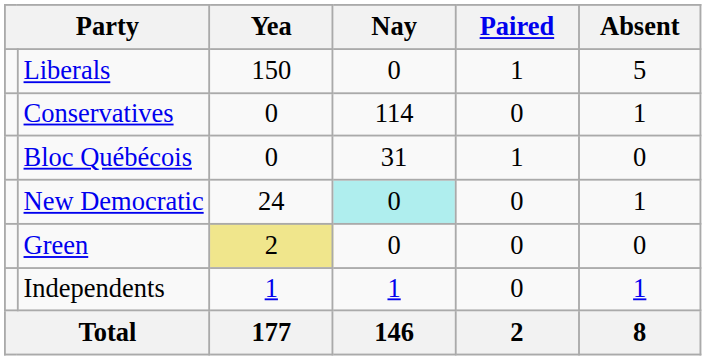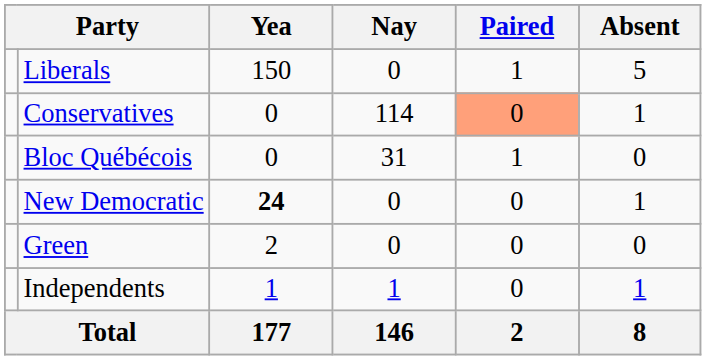(517, 114) no background -> (517, 114) lightsalmon background
(271, 201) normal -> (271, 201) bold
(394, 201) paleturquoise background -> (394, 201) no background
(271, 245) khaki background -> (271, 245) no background
